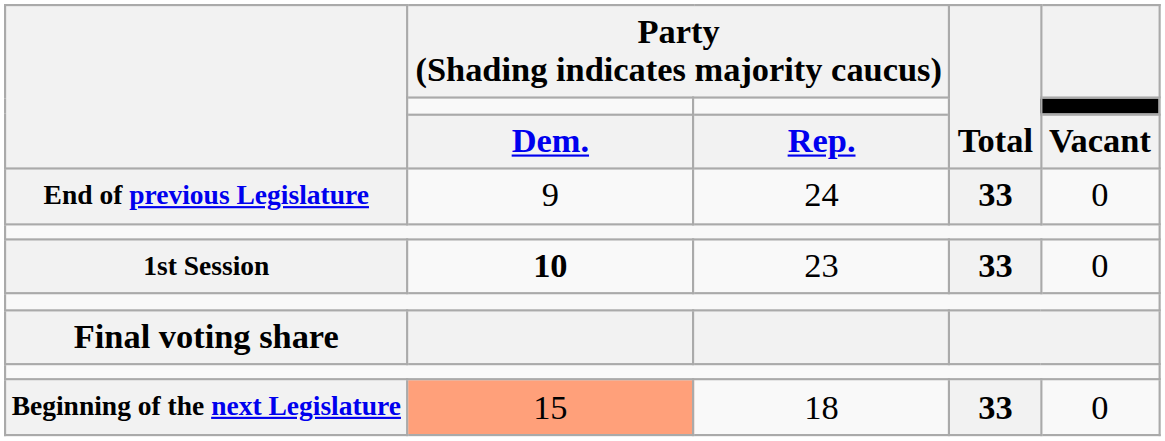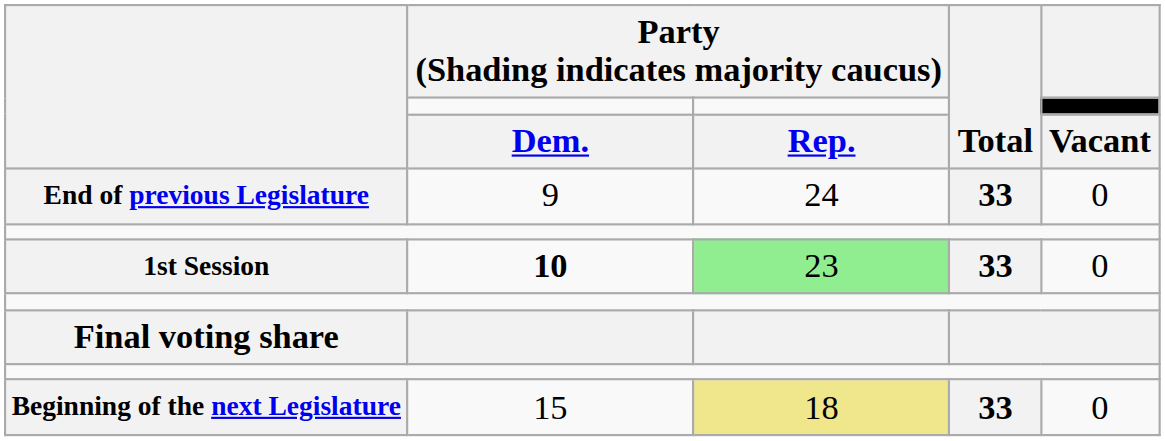(822, 265) no background -> (822, 265) lightgreen background
(550, 406) lightsalmon background -> (550, 406) no background
(822, 406) no background -> (822, 406) khaki background
